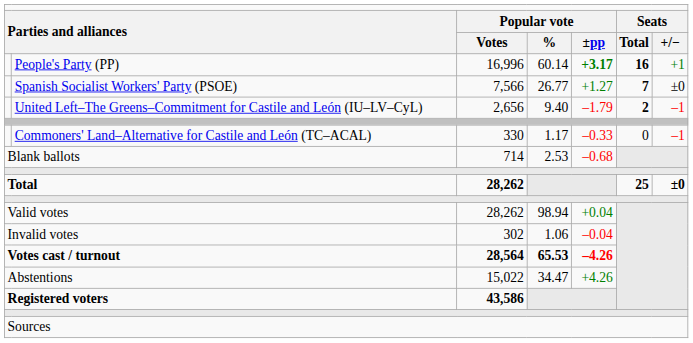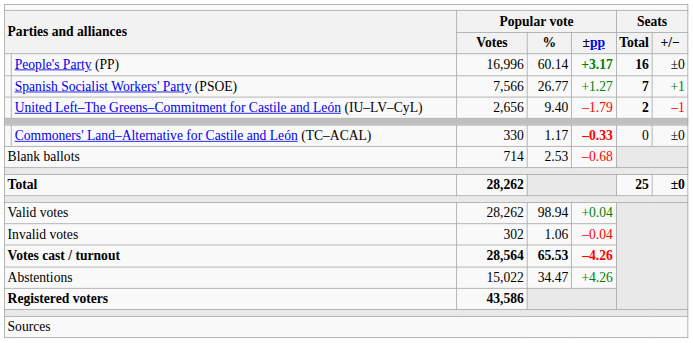(678, 64) +1 -> (678, 64) ±0
(678, 86) ±0 -> (678, 86) +1
(598, 135) normal -> (598, 135) bold
(678, 135) –1 -> (678, 135) ±0
